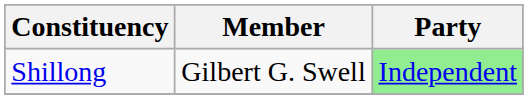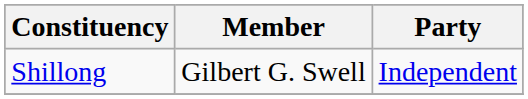(448, 71) lightgreen background -> (448, 71) no background
